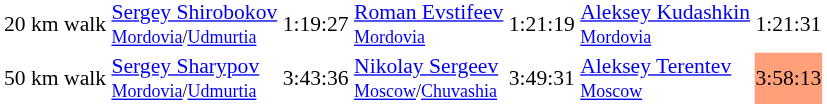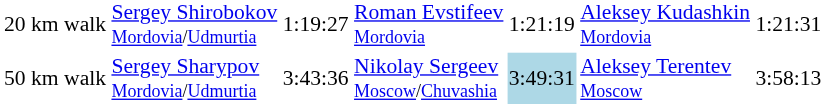(542, 78) no background -> (542, 78) lightblue background
(788, 78) lightsalmon background -> (788, 78) no background
